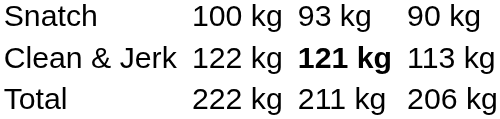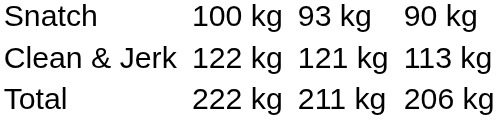(345, 57) bold -> (343, 57) normal
